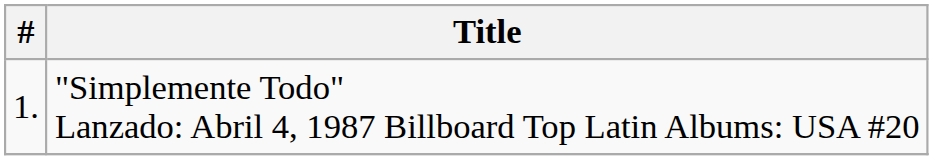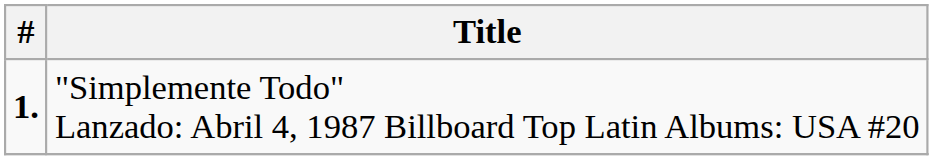(26, 106) normal -> (26, 106) bold
